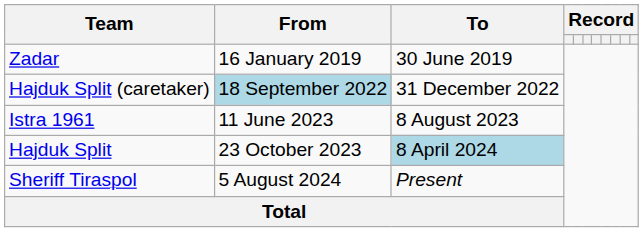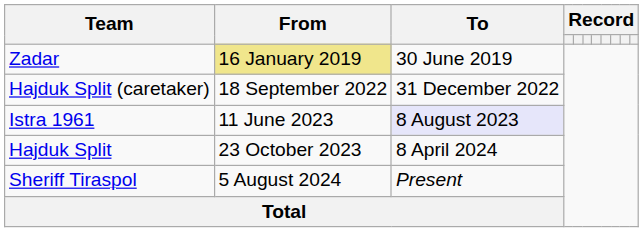(290, 59) no background -> (290, 59) khaki background
(303, 89) lightblue background -> (303, 89) no background
(457, 119) no background -> (457, 119) lavender background
(447, 150) lightblue background -> (447, 150) no background
